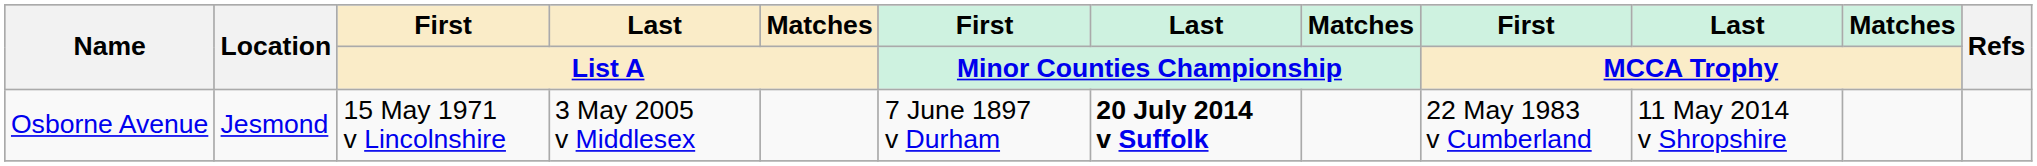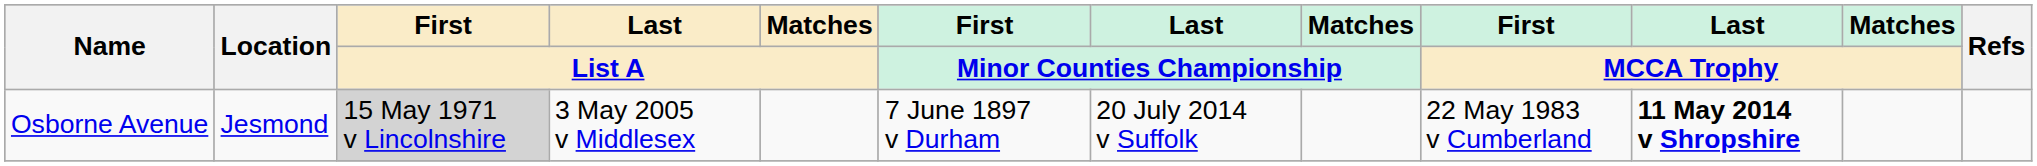(425, 124) no background -> (425, 124) lightgrey background
(1175, 124) bold -> (1172, 124) normal
(1714, 124) normal -> (1719, 124) bold
